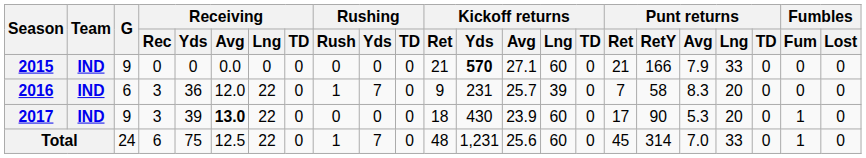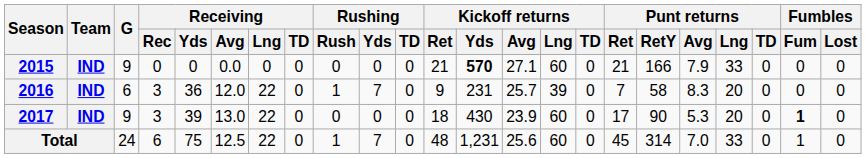(230, 116) bold -> (230, 116) normal
(800, 116) normal -> (800, 116) bold
